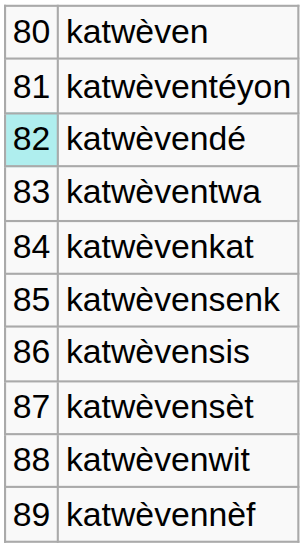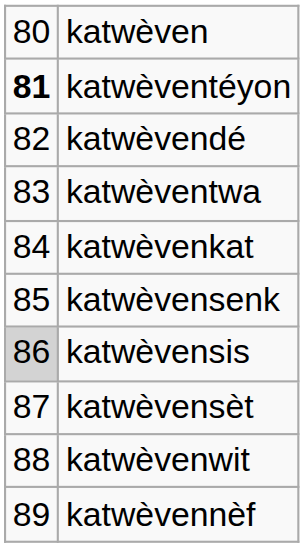(32, 85) normal -> (32, 85) bold
(32, 139) paleturquoise background -> (32, 139) no background
(32, 353) no background -> (32, 353) lightgrey background
